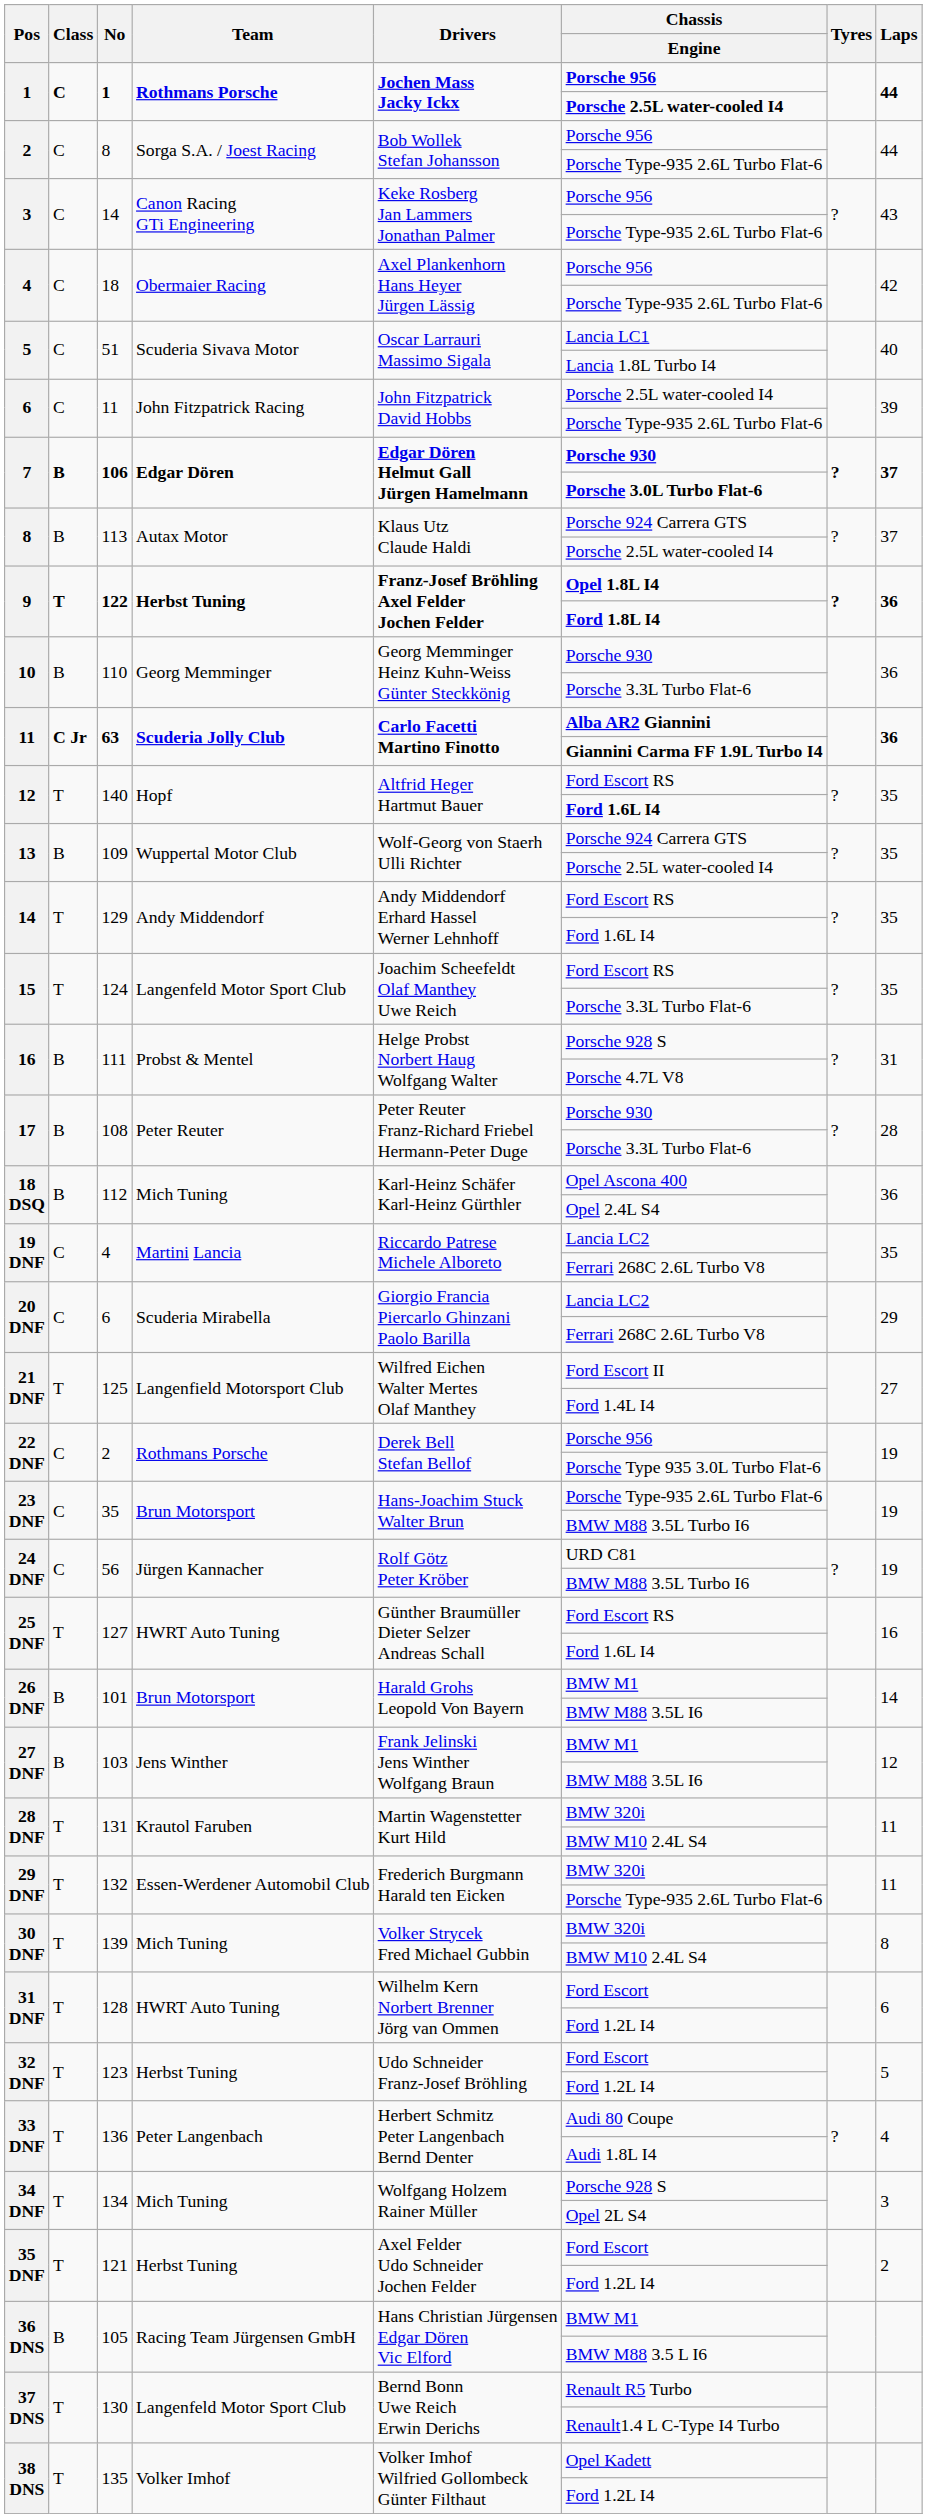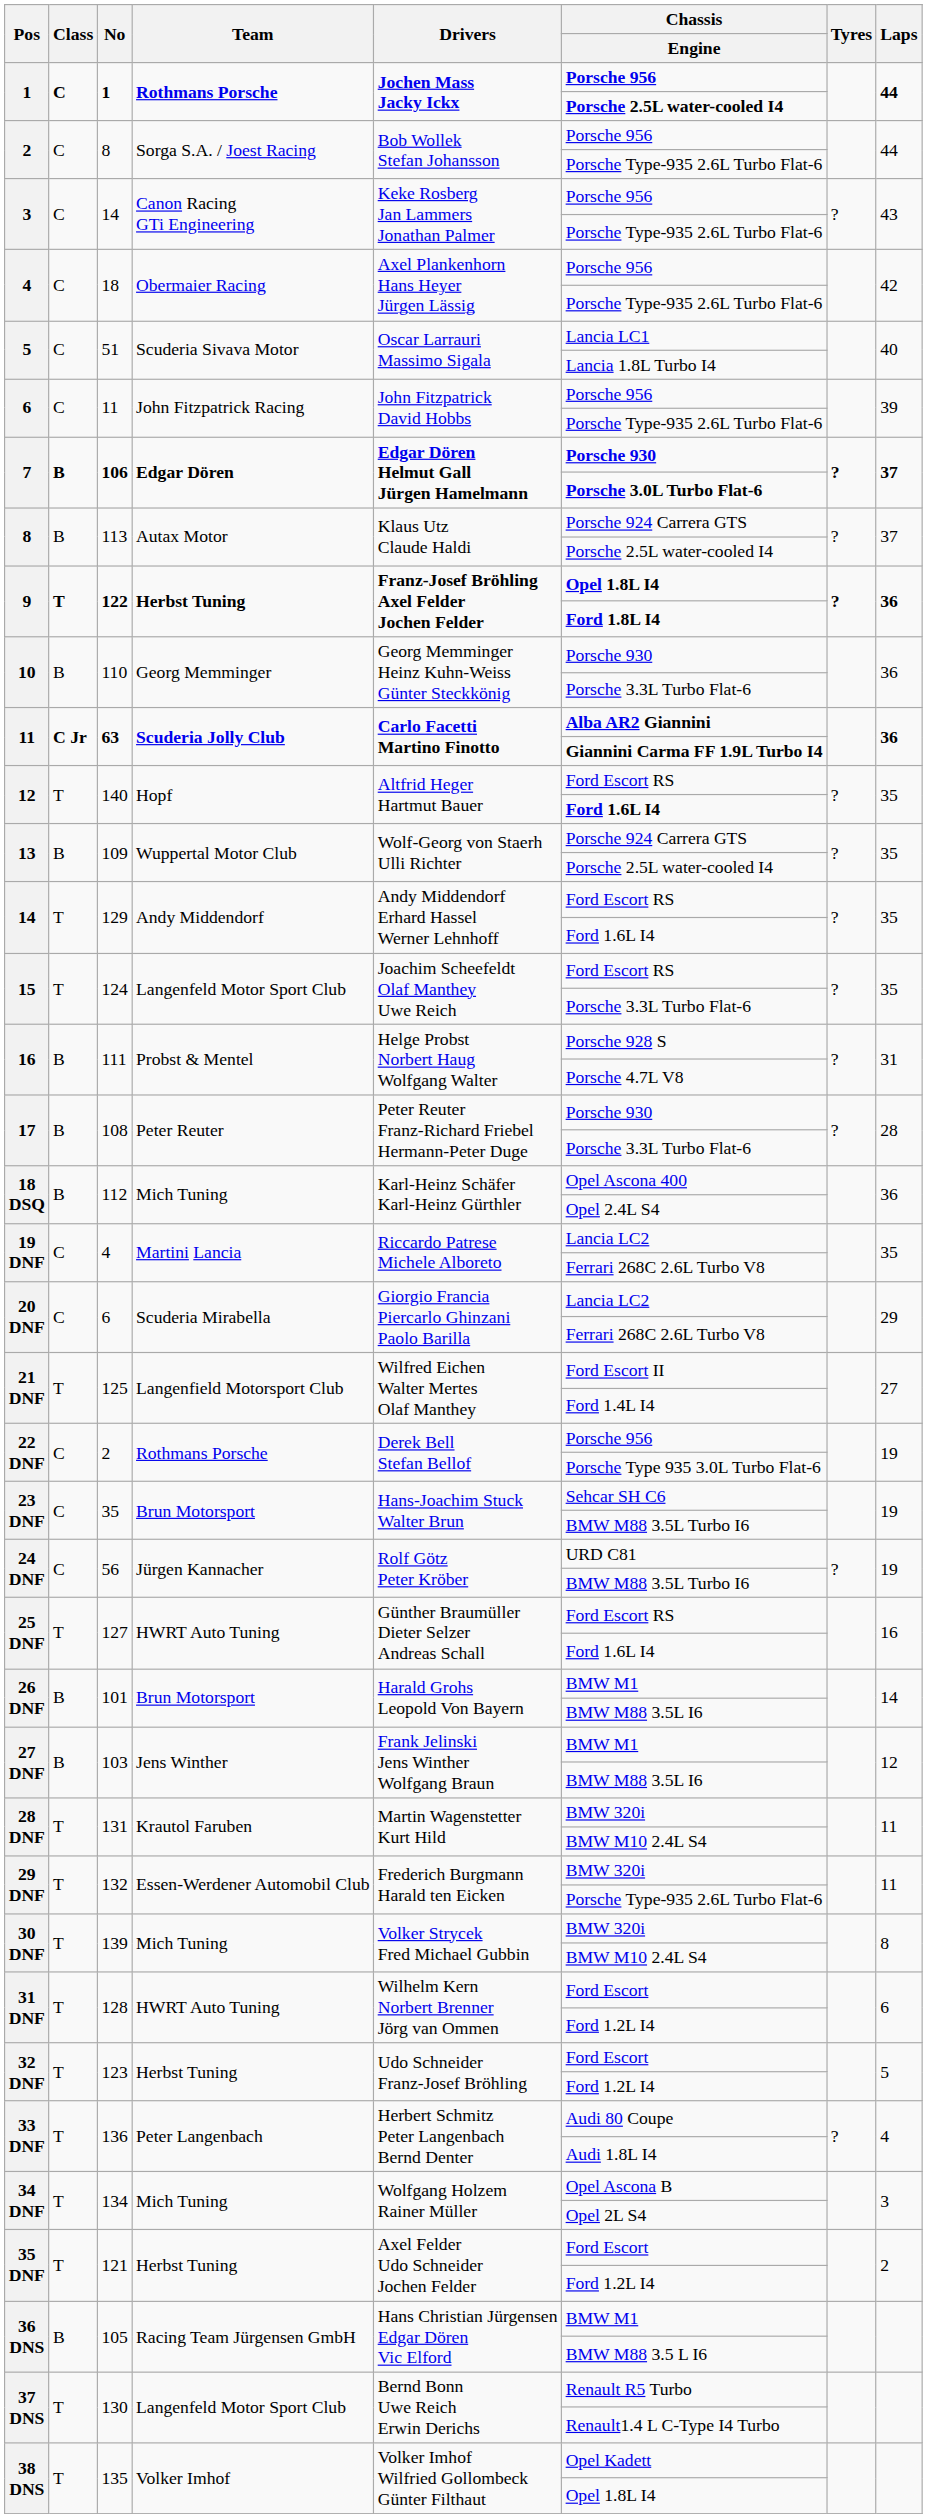(669, 393) Porsche 2.5L water-cooled I4 -> (609, 393) Porsche 956
(694, 1496) Porsche Type-935 2.6L Turbo Flat-6 -> (616, 1496) Sehcar SH C6
(616, 2186) Porsche 928 S -> (619, 2186) Opel Ascona B
(610, 2495) Ford 1.2L I4 -> (611, 2495) Opel 1.8L I4
